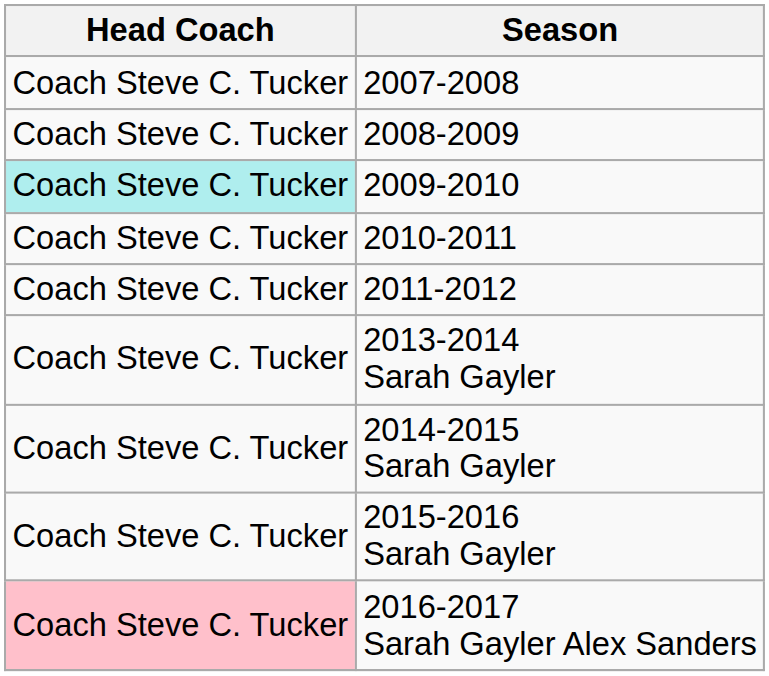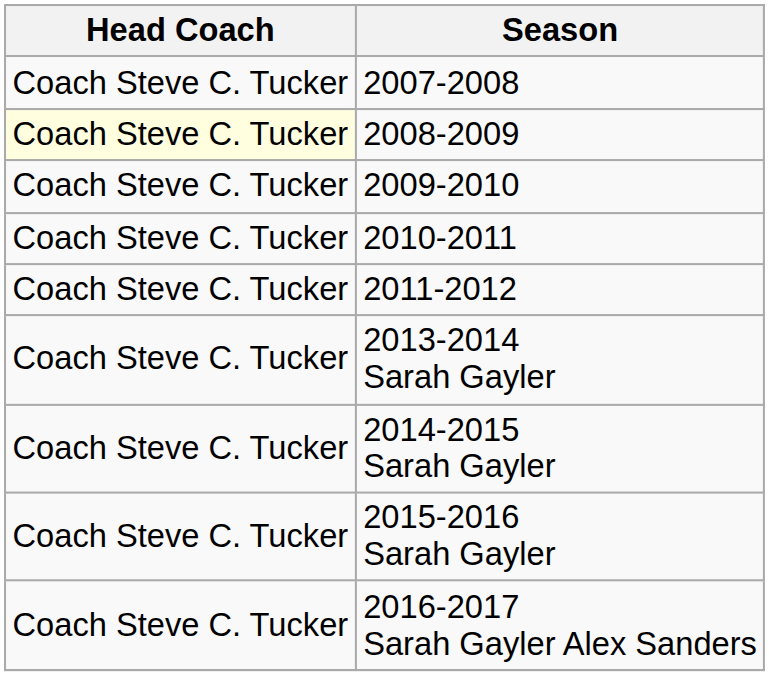(180, 133) no background -> (180, 133) lightyellow background
(180, 185) paleturquoise background -> (180, 185) no background
(180, 624) pink background -> (180, 624) no background
